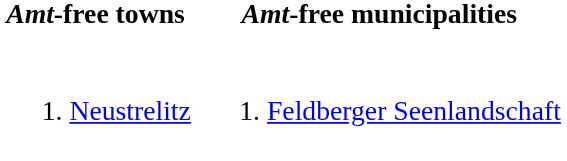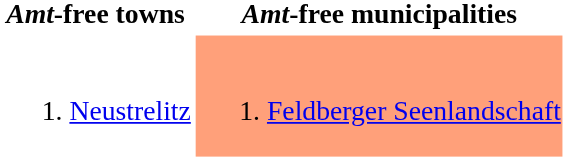(379, 112) no background -> (379, 112) lightsalmon background
